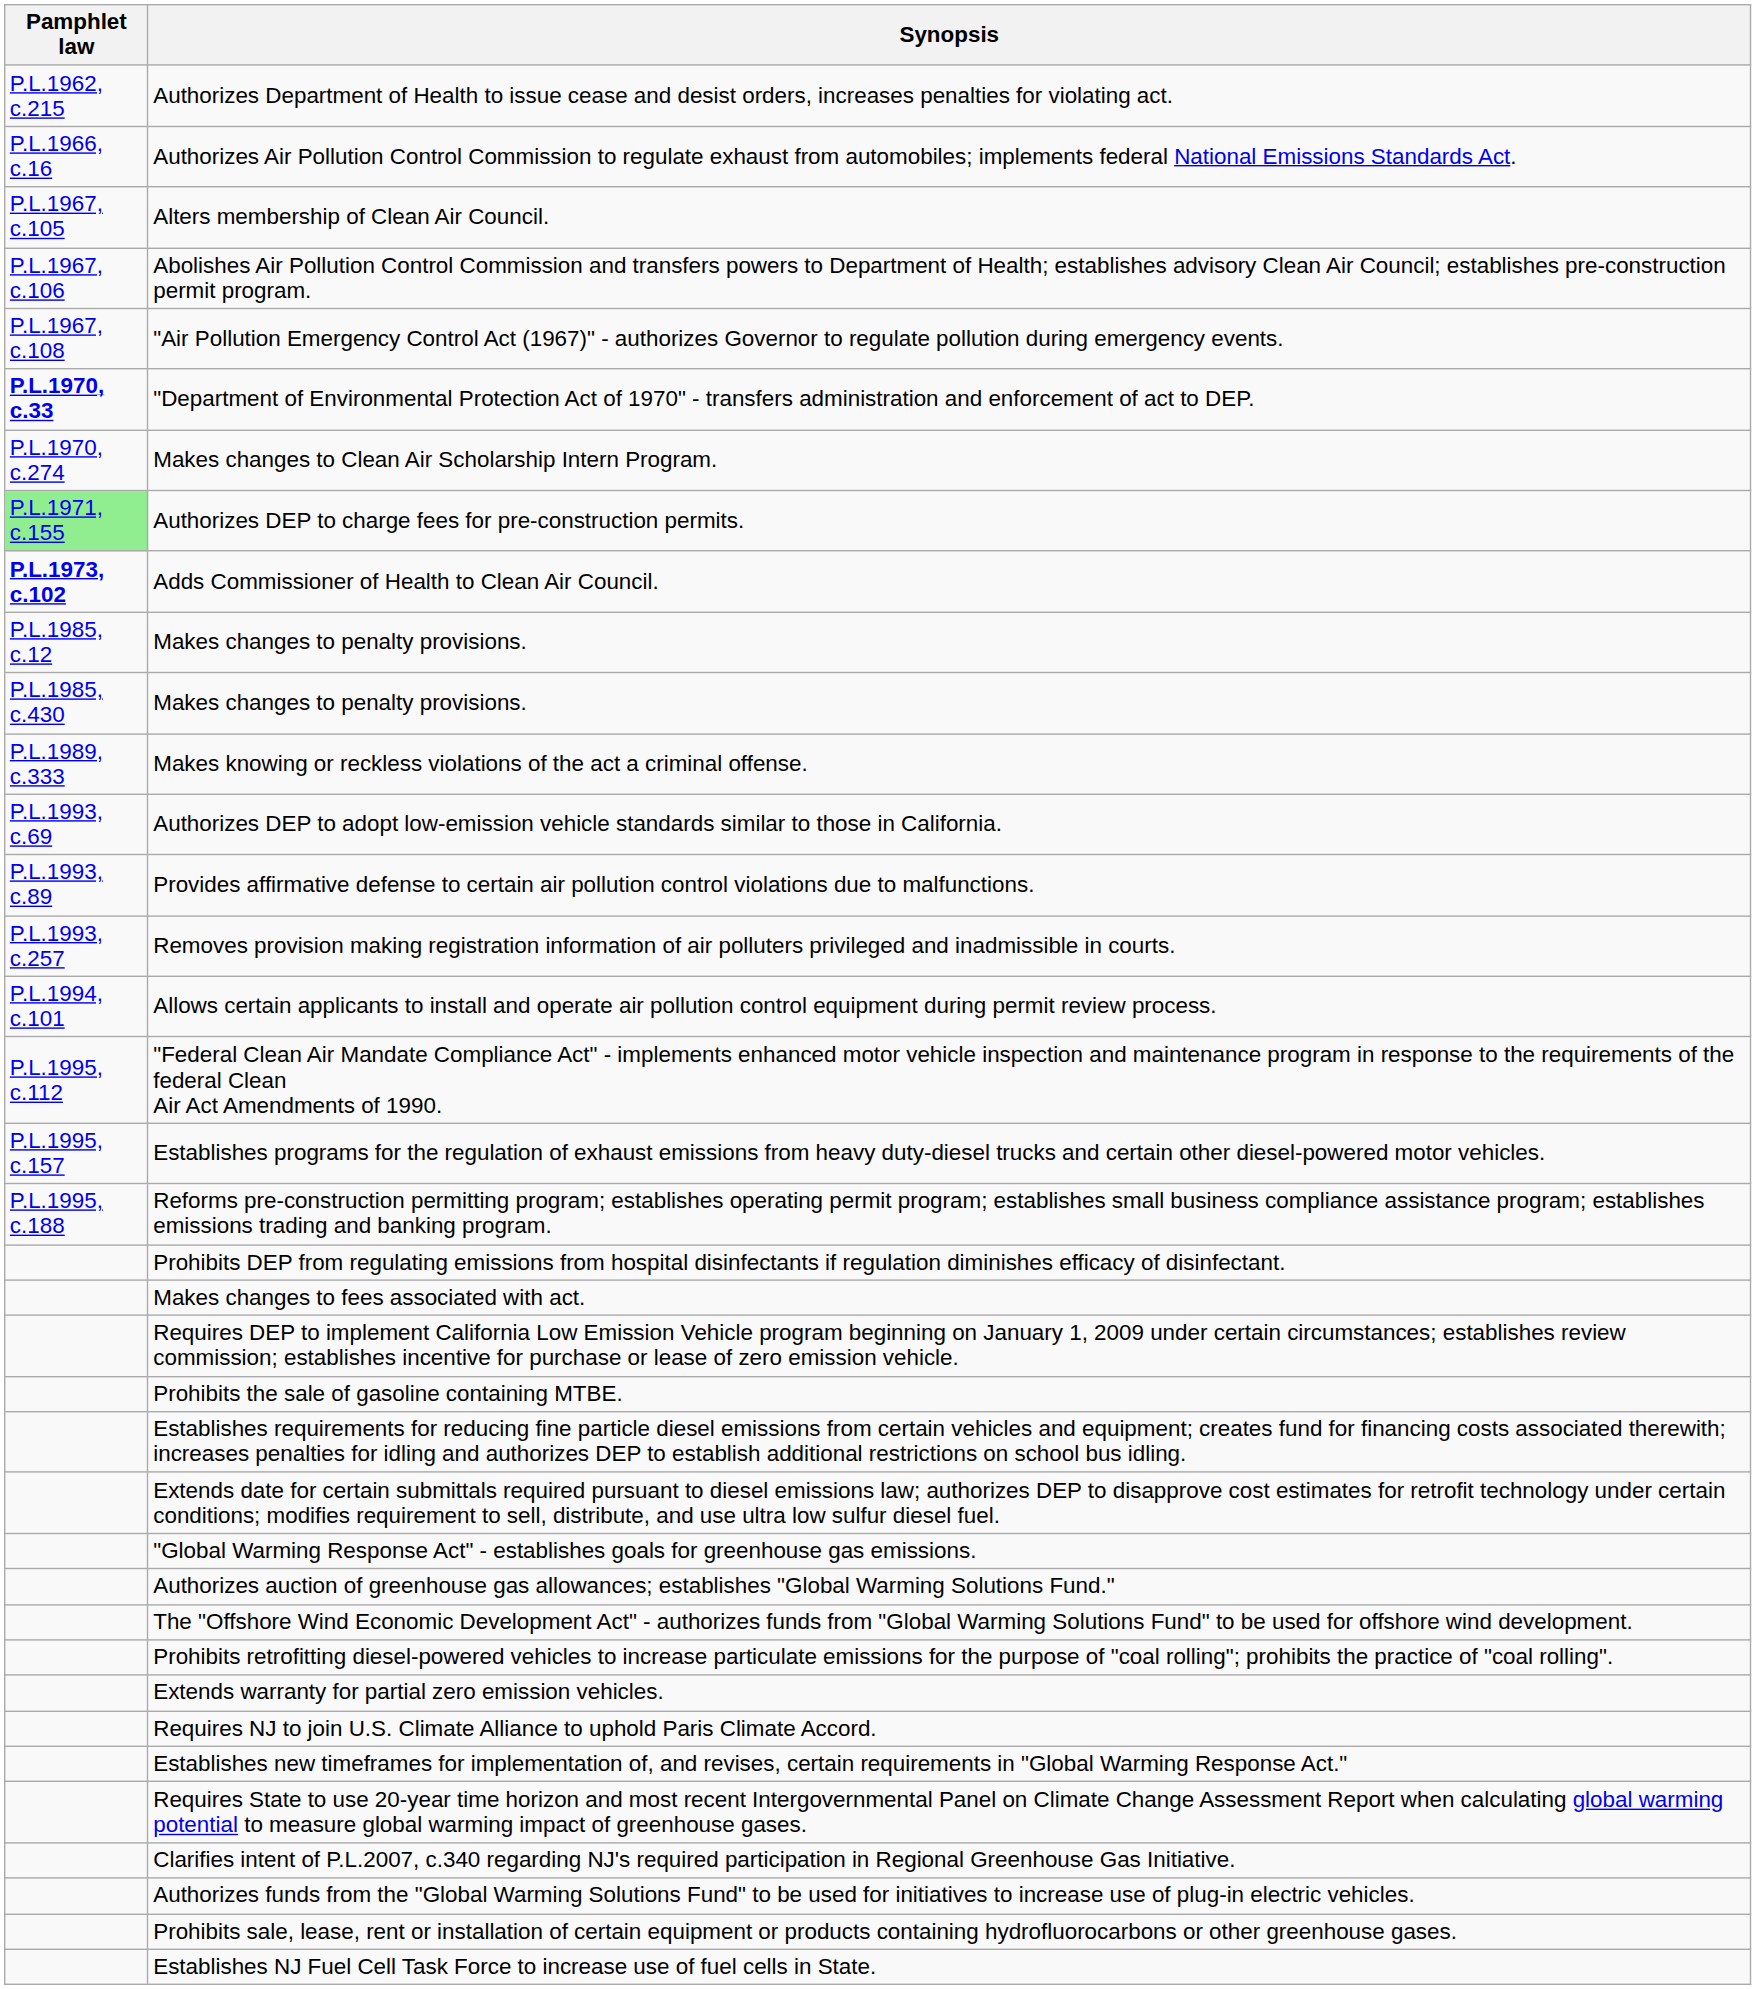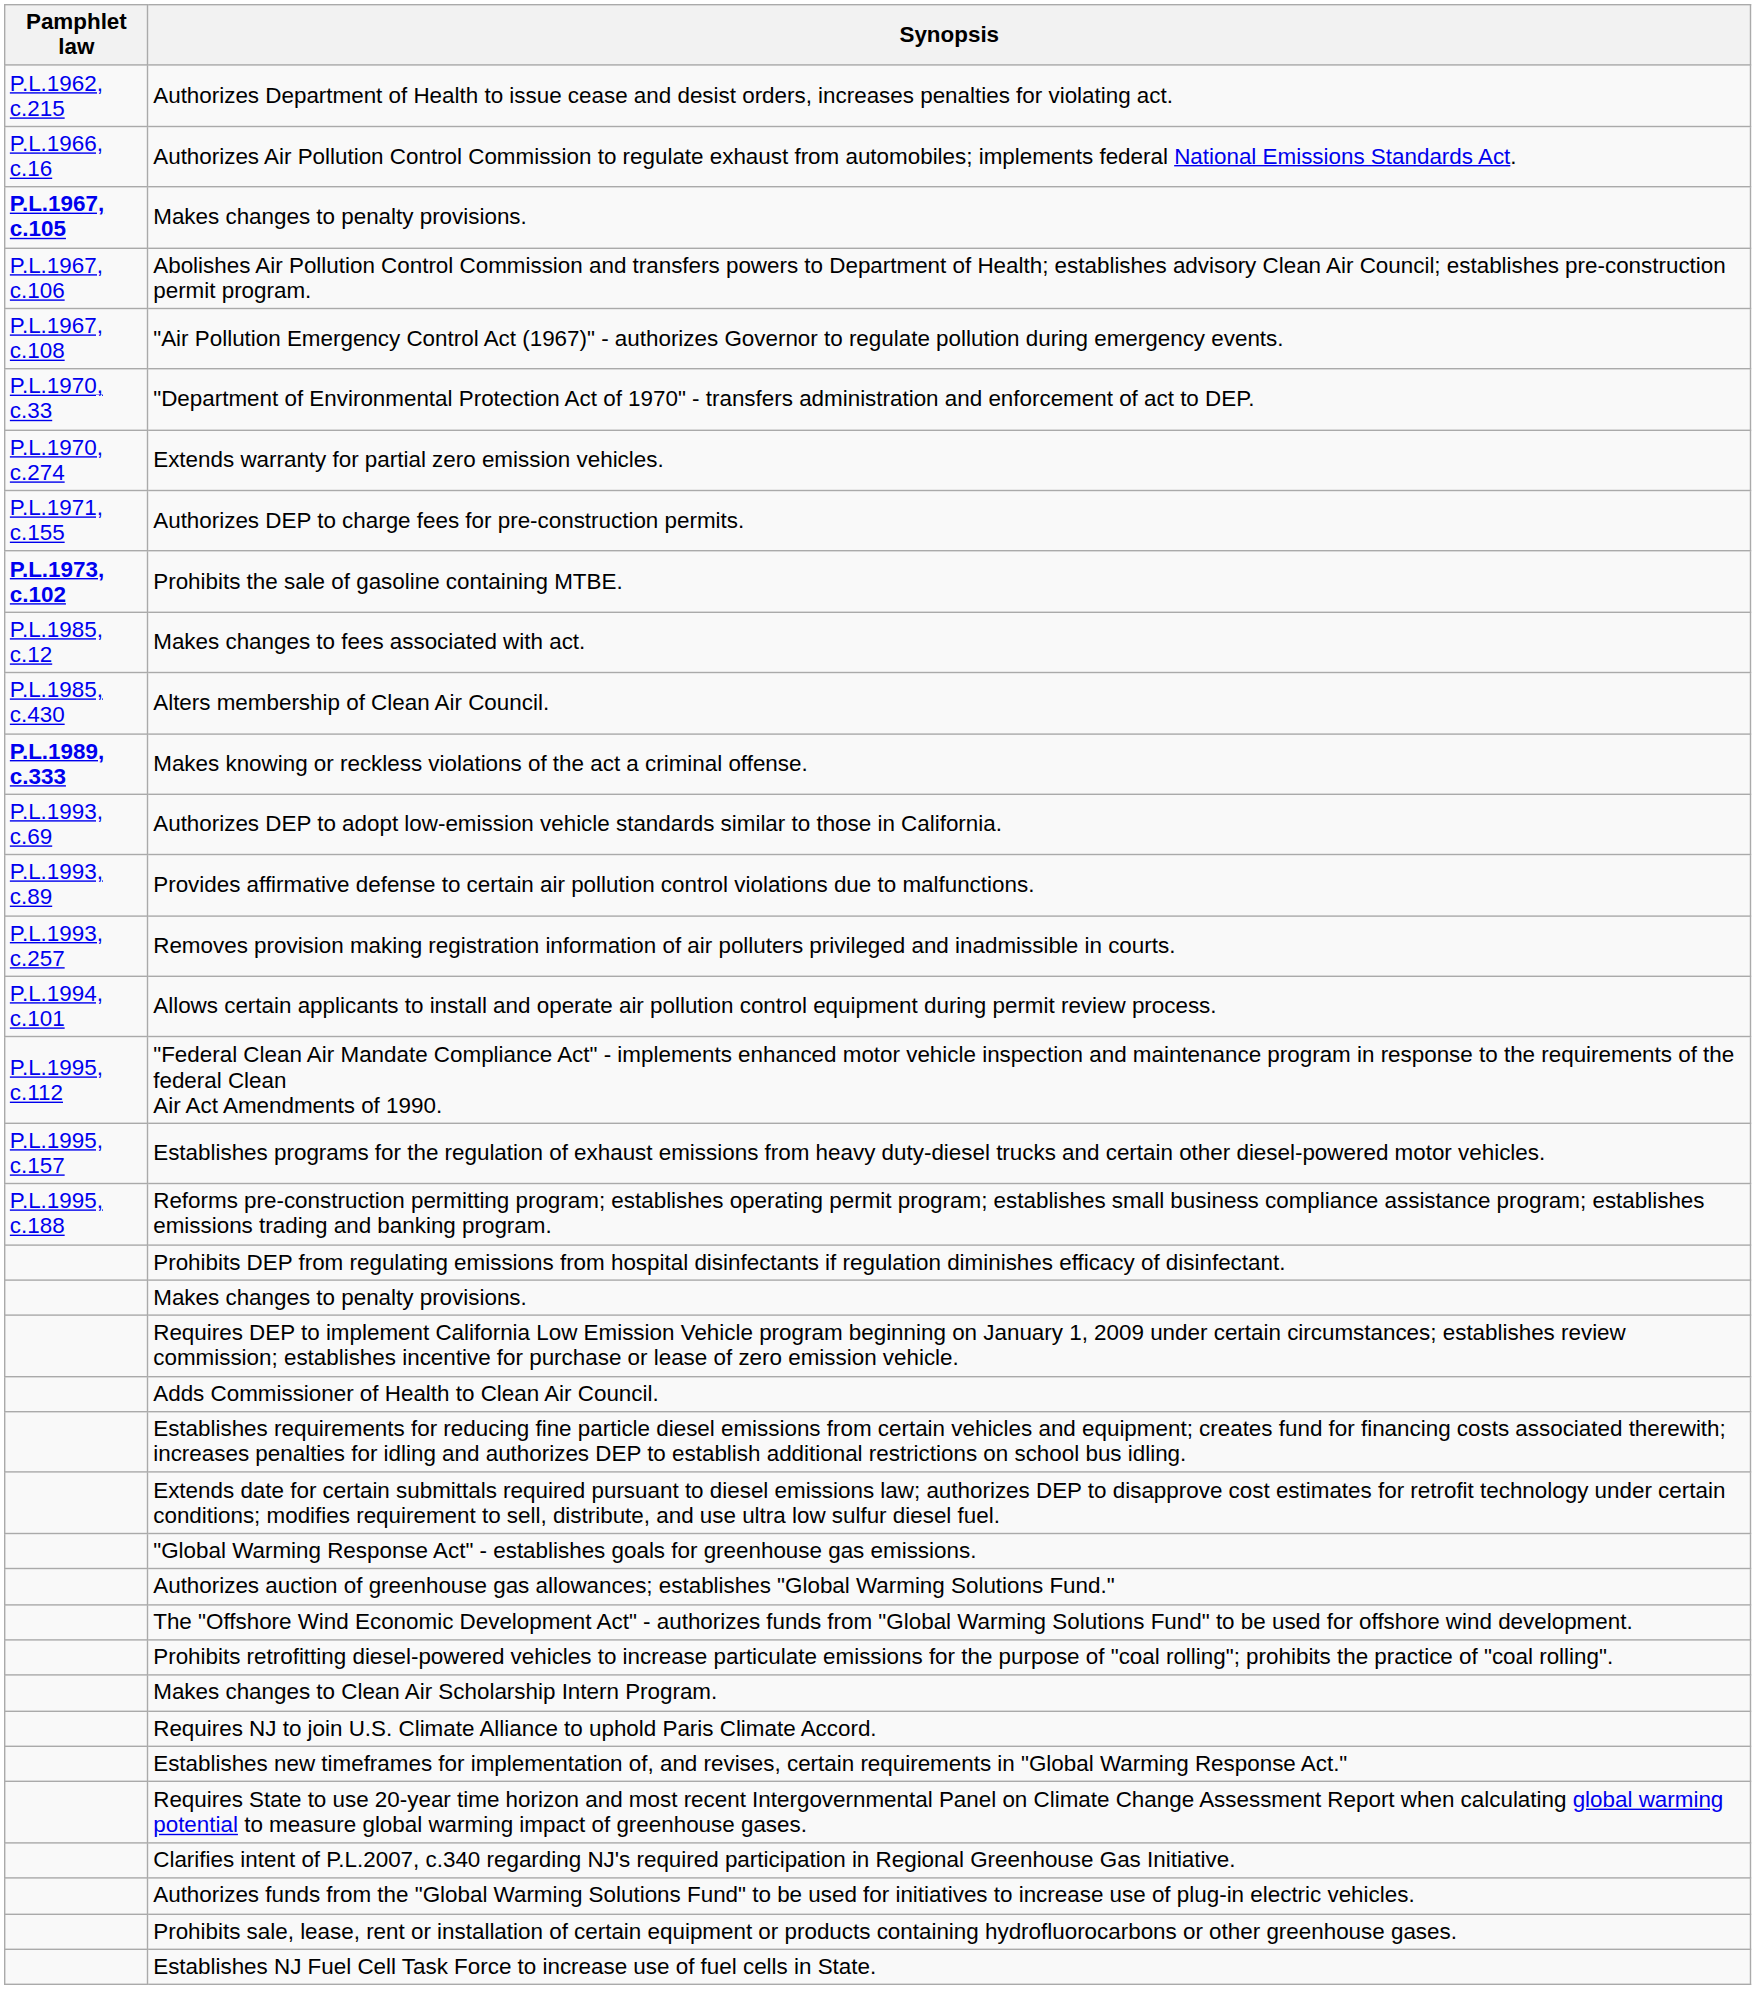(56, 217) normal -> (57, 217) bold
(351, 217) Alters membership of Clean Air Council. -> (340, 217) Makes changes to penalty provisions.
(57, 399) bold -> (56, 399) normal
(435, 459) Makes changes to Clean Air Scholarship Intern Program. -> (408, 459) Extends warranty for partial zero emission vehicles.
(56, 520) lightgreen background -> (56, 520) no background
(406, 581) Adds Commissioner of Health to Clean Air Council. -> (388, 581) Prohibits the sale of gasoline containing MTBE.
(340, 642) Makes changes to penalty provisions. -> (369, 642) Makes changes to fees associated with act.
(340, 702) Makes changes to penalty provisions. -> (351, 702) Alters membership of Clean Air Council.
(56, 763) normal -> (57, 763) bold
(369, 1297) Makes changes to fees associated with act. -> (340, 1297) Makes changes to penalty provisions.
(388, 1393) Prohibits the sale of gasoline containing MTBE. -> (406, 1393) Adds Commissioner of Health to Clean Air Council.
(408, 1692) Extends warranty for partial zero emission vehicles. -> (435, 1692) Makes changes to Clean Air Scholarship Intern Program.
